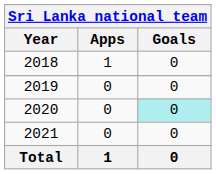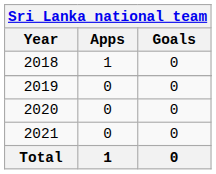(174, 110) paleturquoise background -> (174, 110) no background
